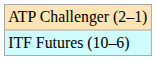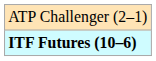(69, 42) normal -> (72, 42) bold
